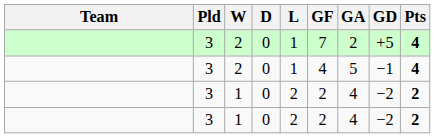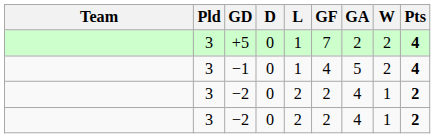columns swapped: (238, 17) <-> (385, 17)
